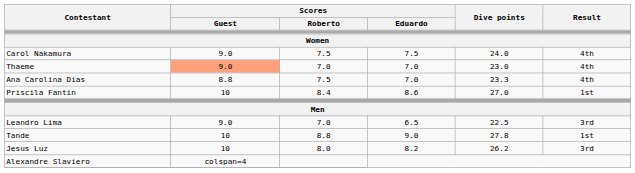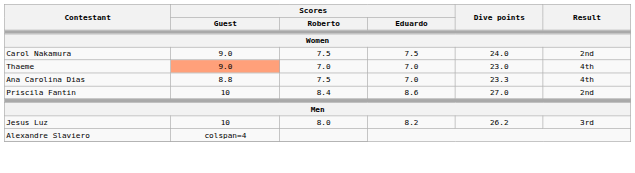(587, 53) 4th -> (587, 53) 2nd
(587, 92) 1st -> (587, 92) 2nd
- row: (34, 122)
- row: (18, 135)
